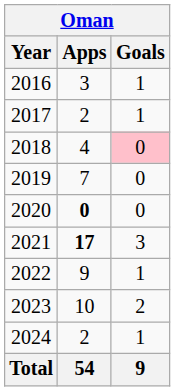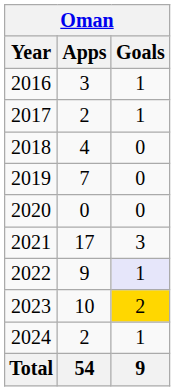(140, 147) pink background -> (140, 147) no background
(84, 210) bold -> (84, 210) normal
(84, 242) bold -> (84, 242) normal
(140, 274) no background -> (140, 274) lavender background
(140, 305) no background -> (140, 305) gold background
